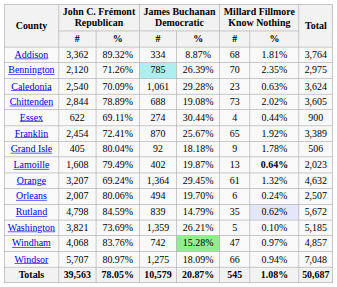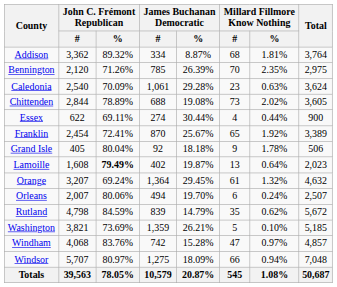(158, 70) paleturquoise background -> (158, 70) no background
(118, 165) normal -> (118, 165) bold
(274, 165) bold -> (274, 165) normal
(274, 212) lavender background -> (274, 212) no background
(198, 243) lightgreen background -> (198, 243) no background
